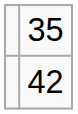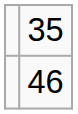(46, 81) 42 -> (46, 81) 46
